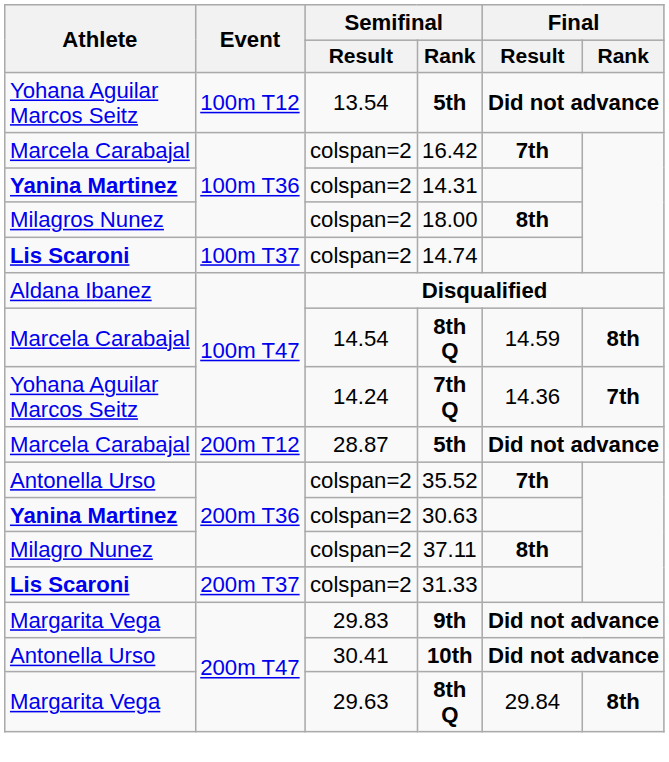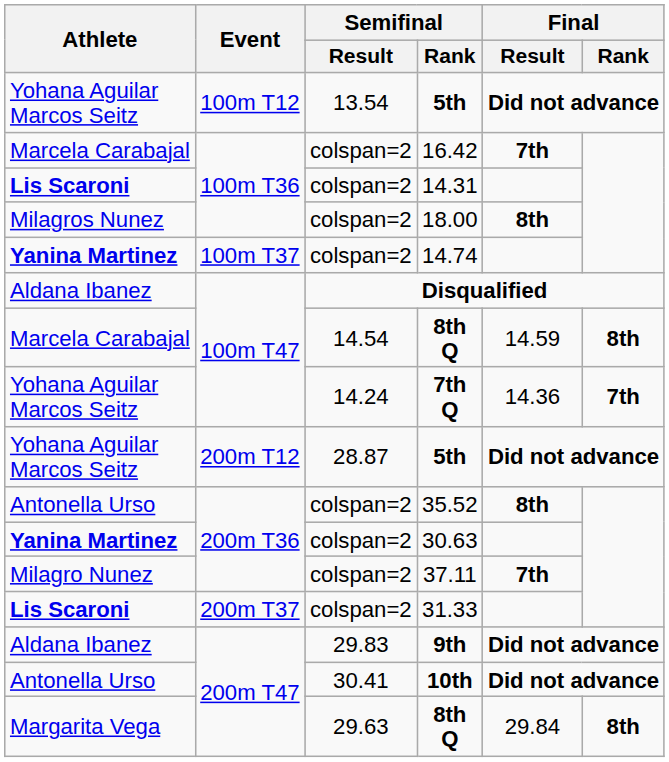(94, 185) Yanina Martinez -> (70, 185) Lis Scaroni
(70, 256) Lis Scaroni -> (94, 256) Yanina Martinez
(100, 445) Marcela Carabajal -> (84, 457) Yohana Aguilar Marcos Seitz
(532, 480) 7th -> (532, 505) 8th
(532, 550) 8th -> (532, 575) 7th
(85, 620) Margarita Vega -> (81, 645) Aldana Ibanez
